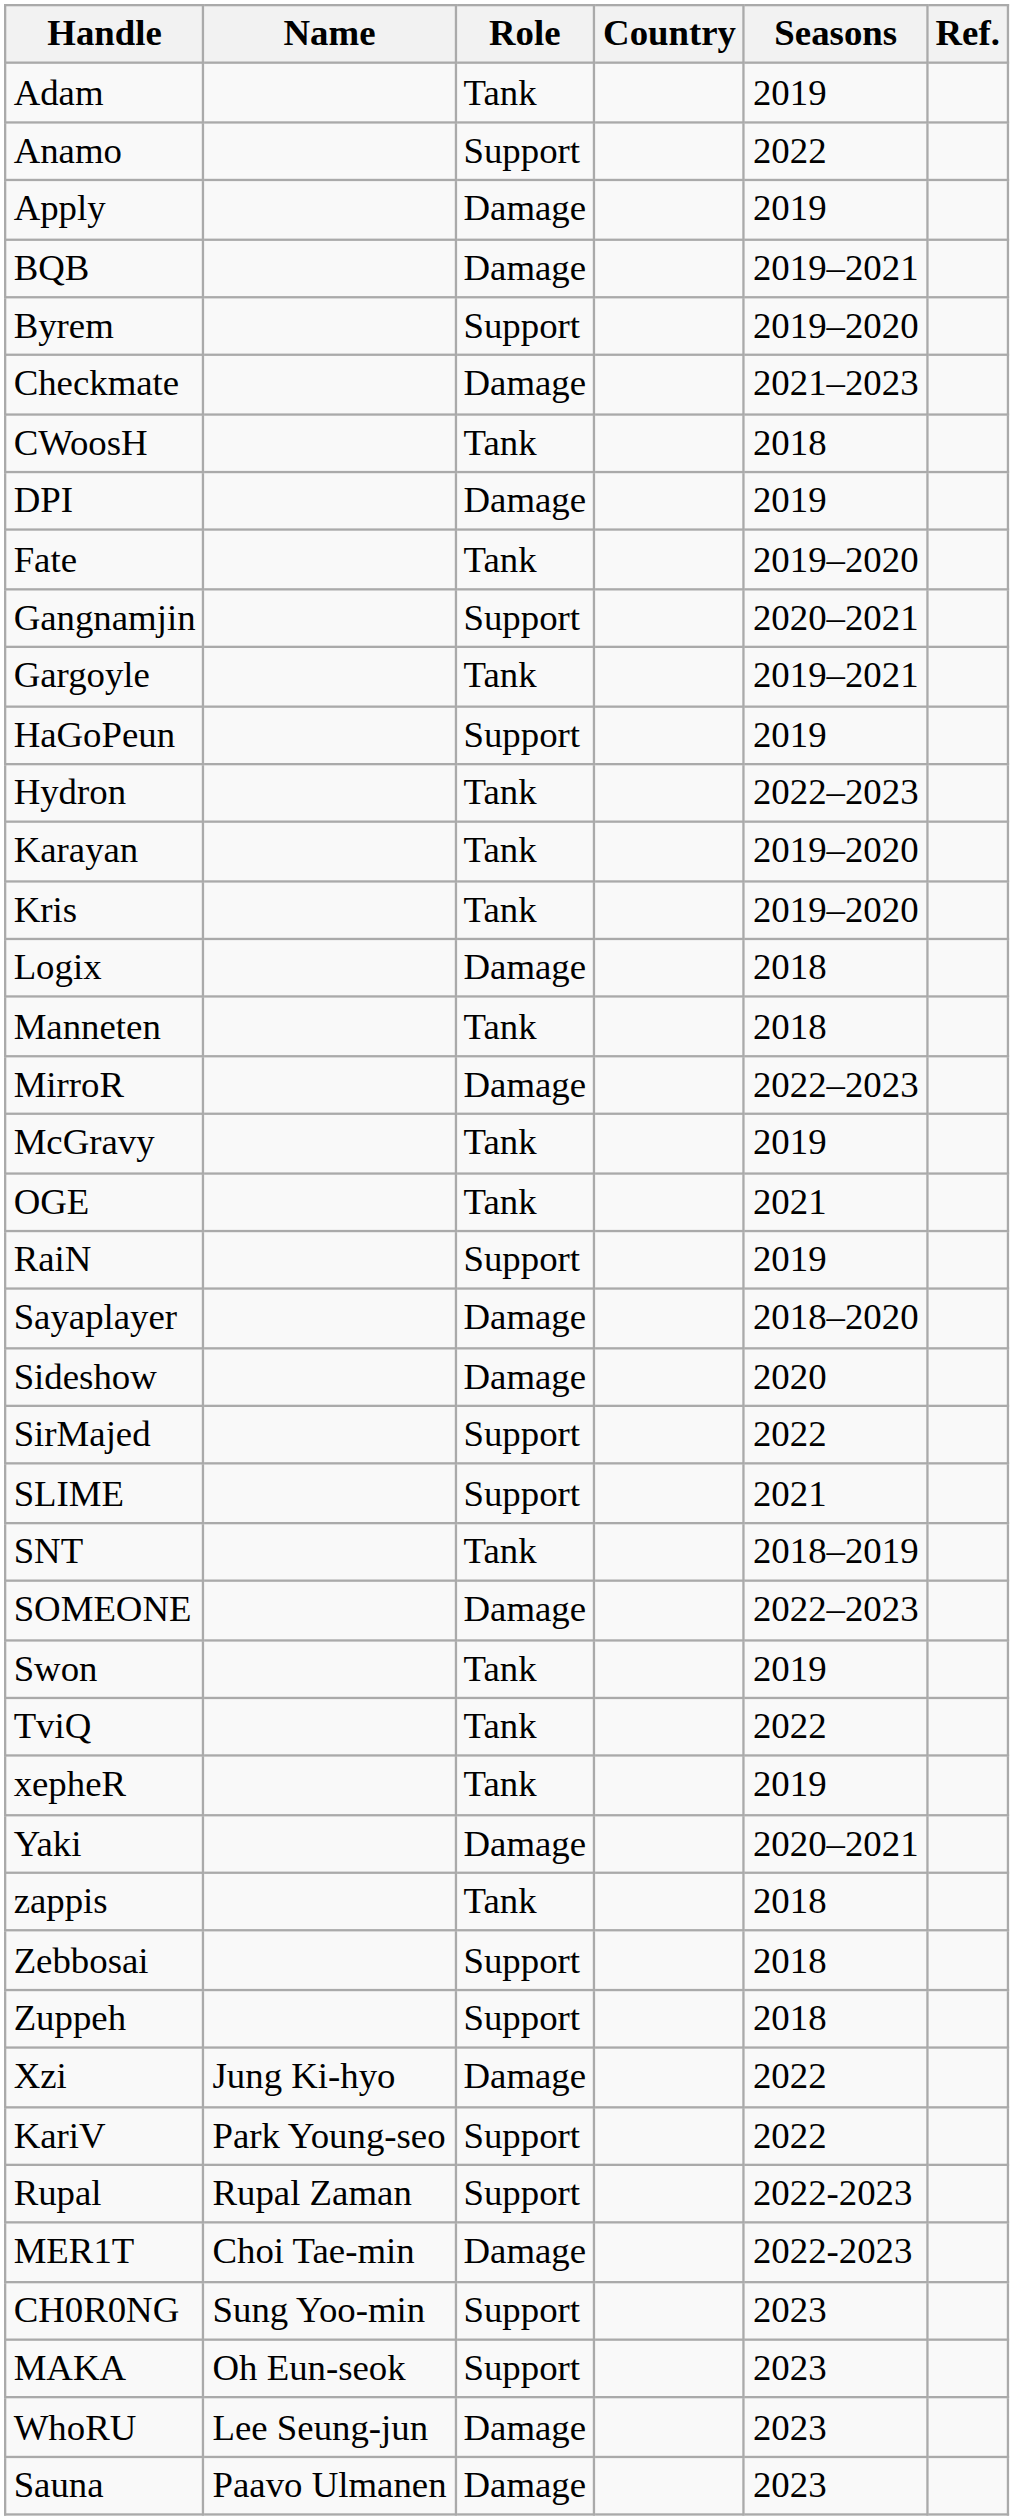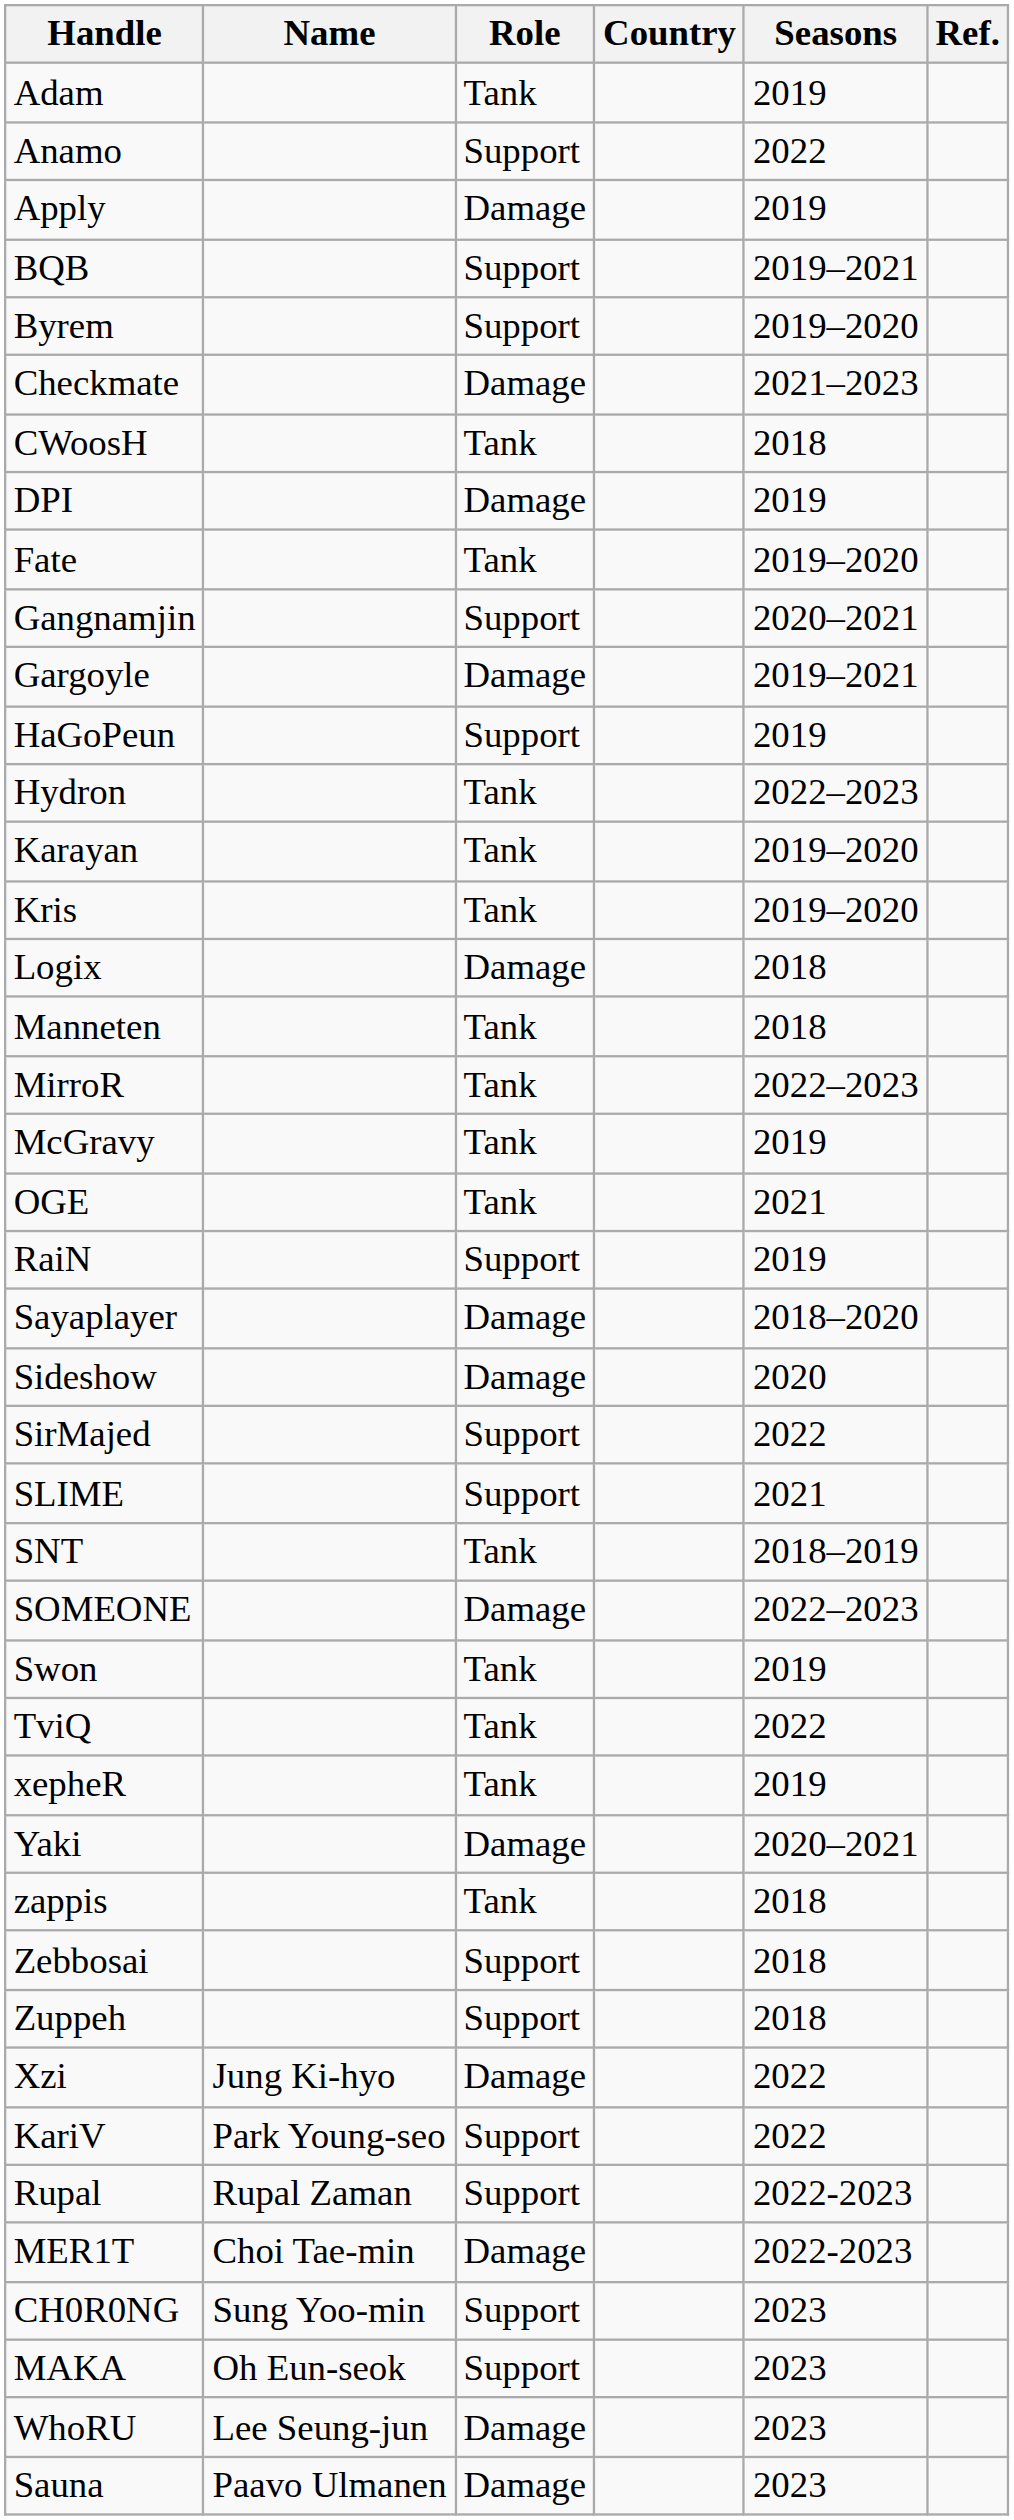(525, 267) Damage -> (522, 267) Support
(500, 675) Tank -> (525, 675) Damage
(525, 1084) Damage -> (500, 1084) Tank
